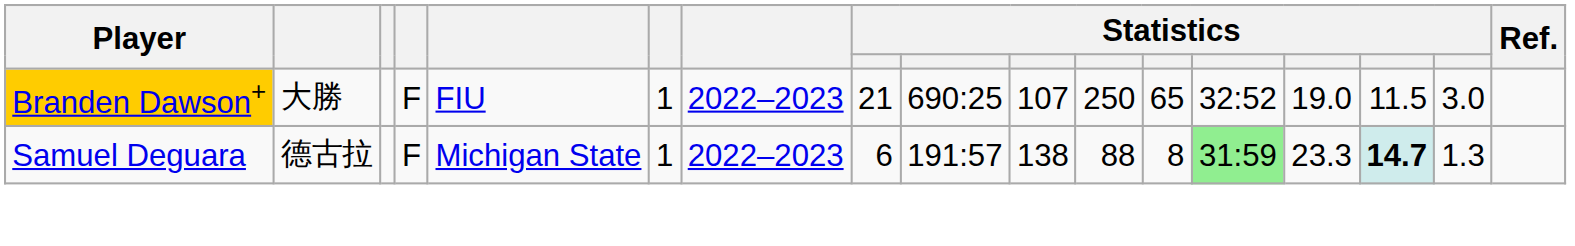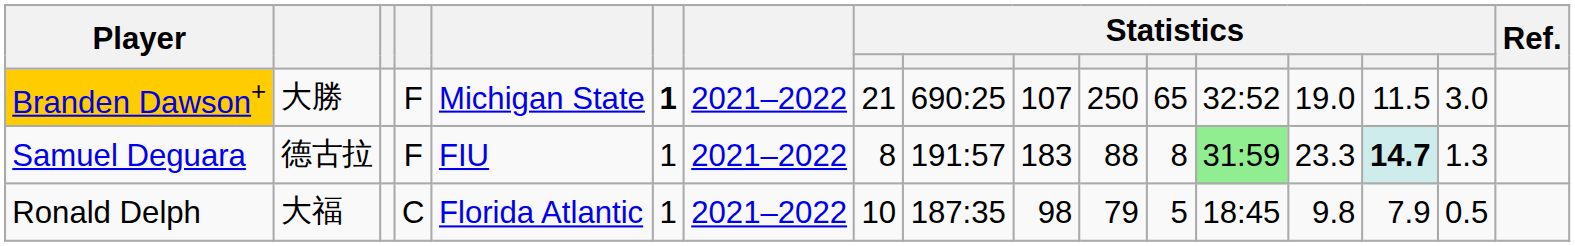(461, 98) FIU -> (542, 98) Michigan State
(665, 98) normal -> (668, 98) bold
(766, 98) 2022–2023 -> (769, 98) 2021–2022
(538, 155) Michigan State -> (464, 155) FIU
(766, 155) 2022–2023 -> (769, 155) 2021–2022
(884, 155) 6 -> (888, 155) 8
(1043, 155) 138 -> (1046, 155) 183
+ row: (107, 213)
